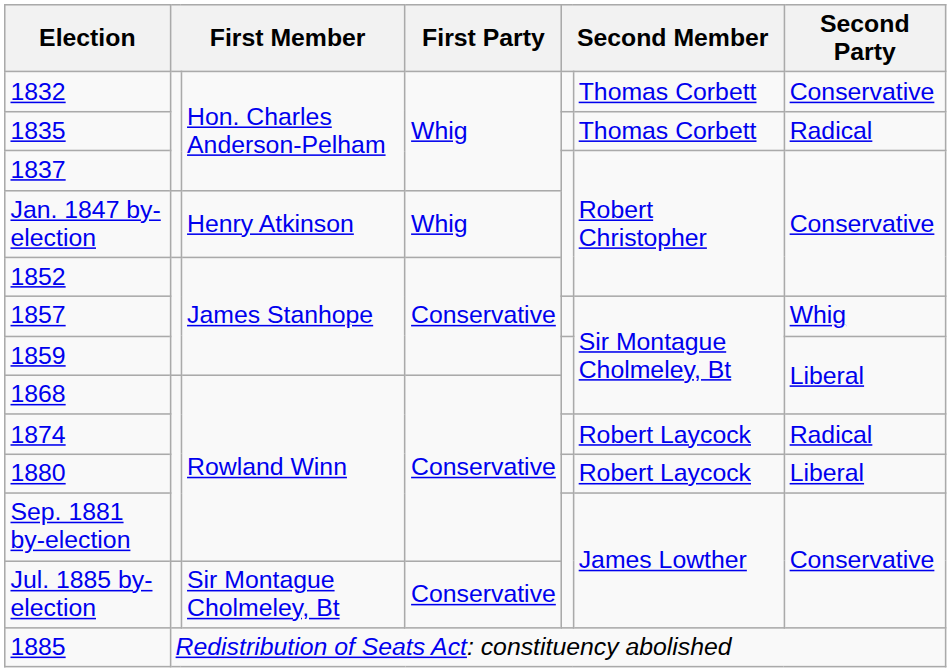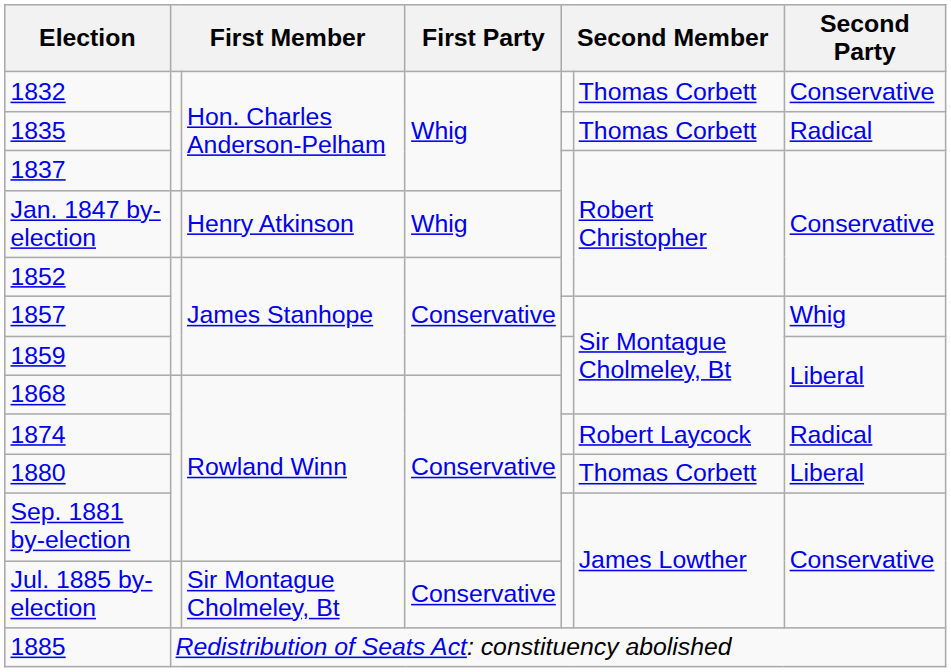(665, 473) Robert Laycock -> (668, 473) Thomas Corbett
